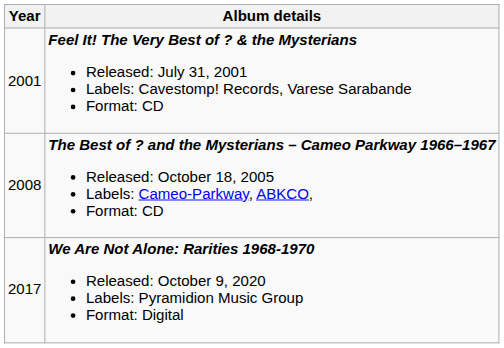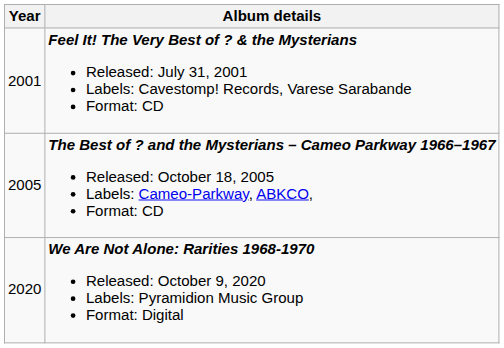(25, 185) 2008 -> (25, 185) 2005
(25, 290) 2017 -> (25, 290) 2020
